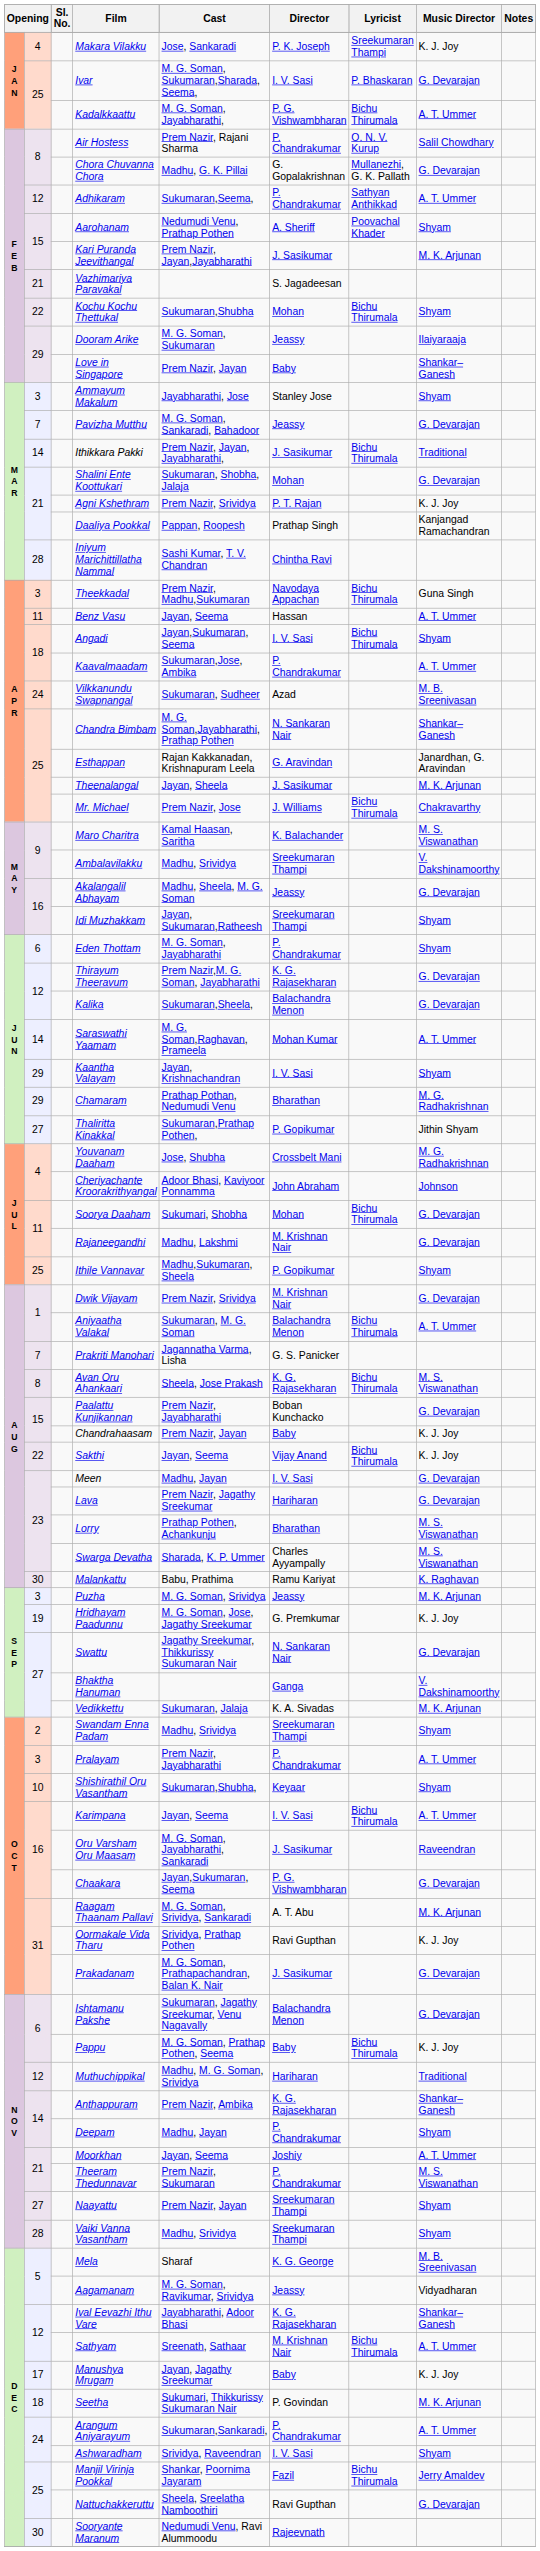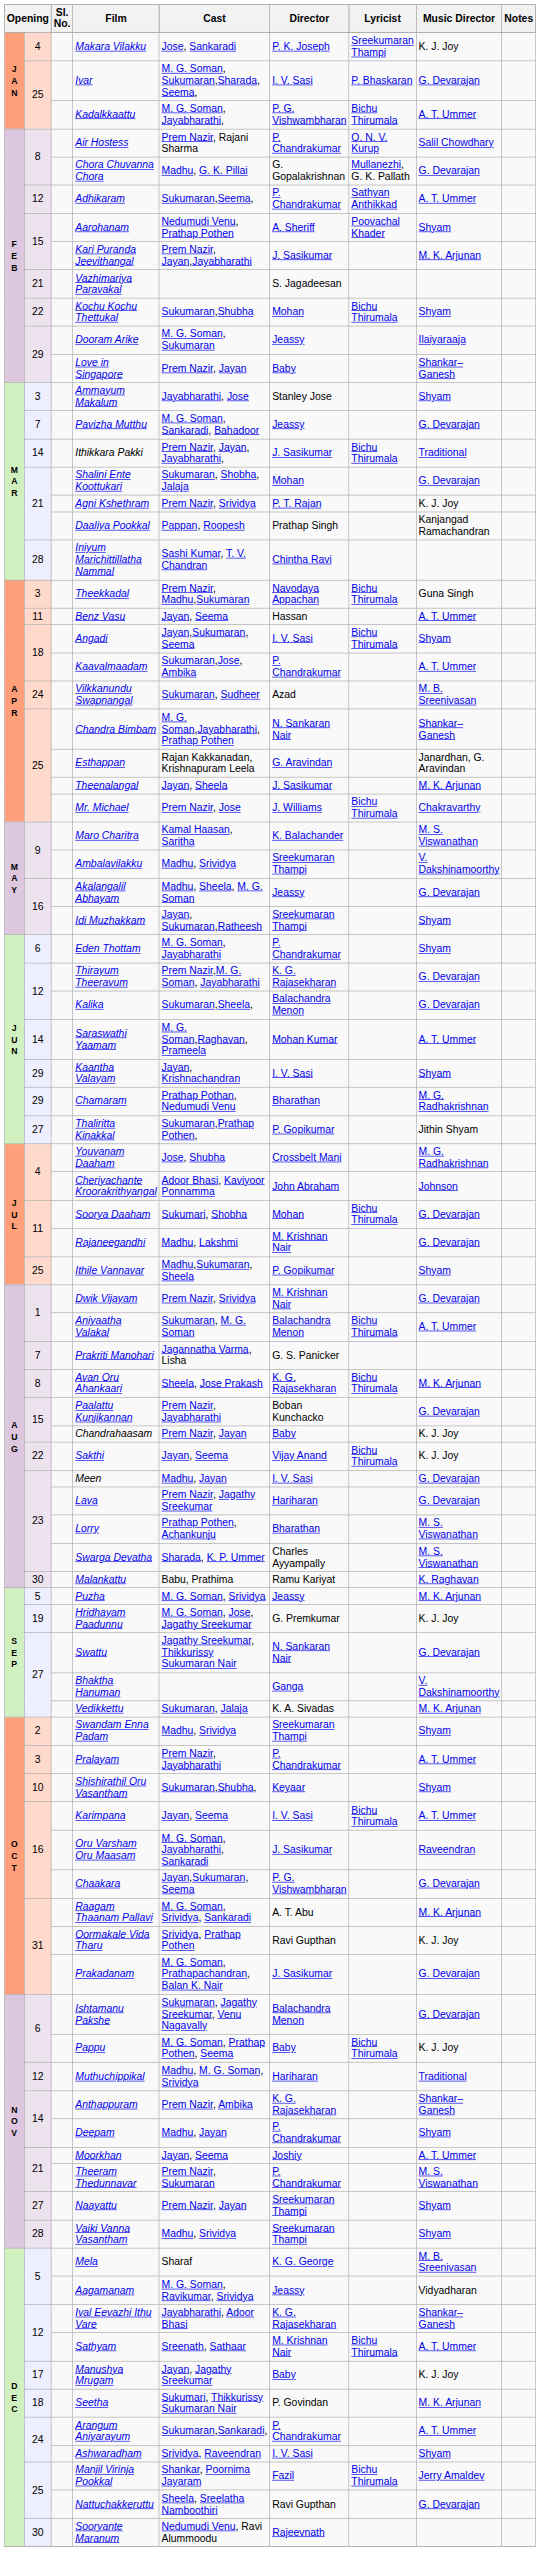(448, 1383) M. S. Viswanathan -> (450, 1383) M. K. Arjunan
(38, 1596) 3 -> (38, 1596) 5
